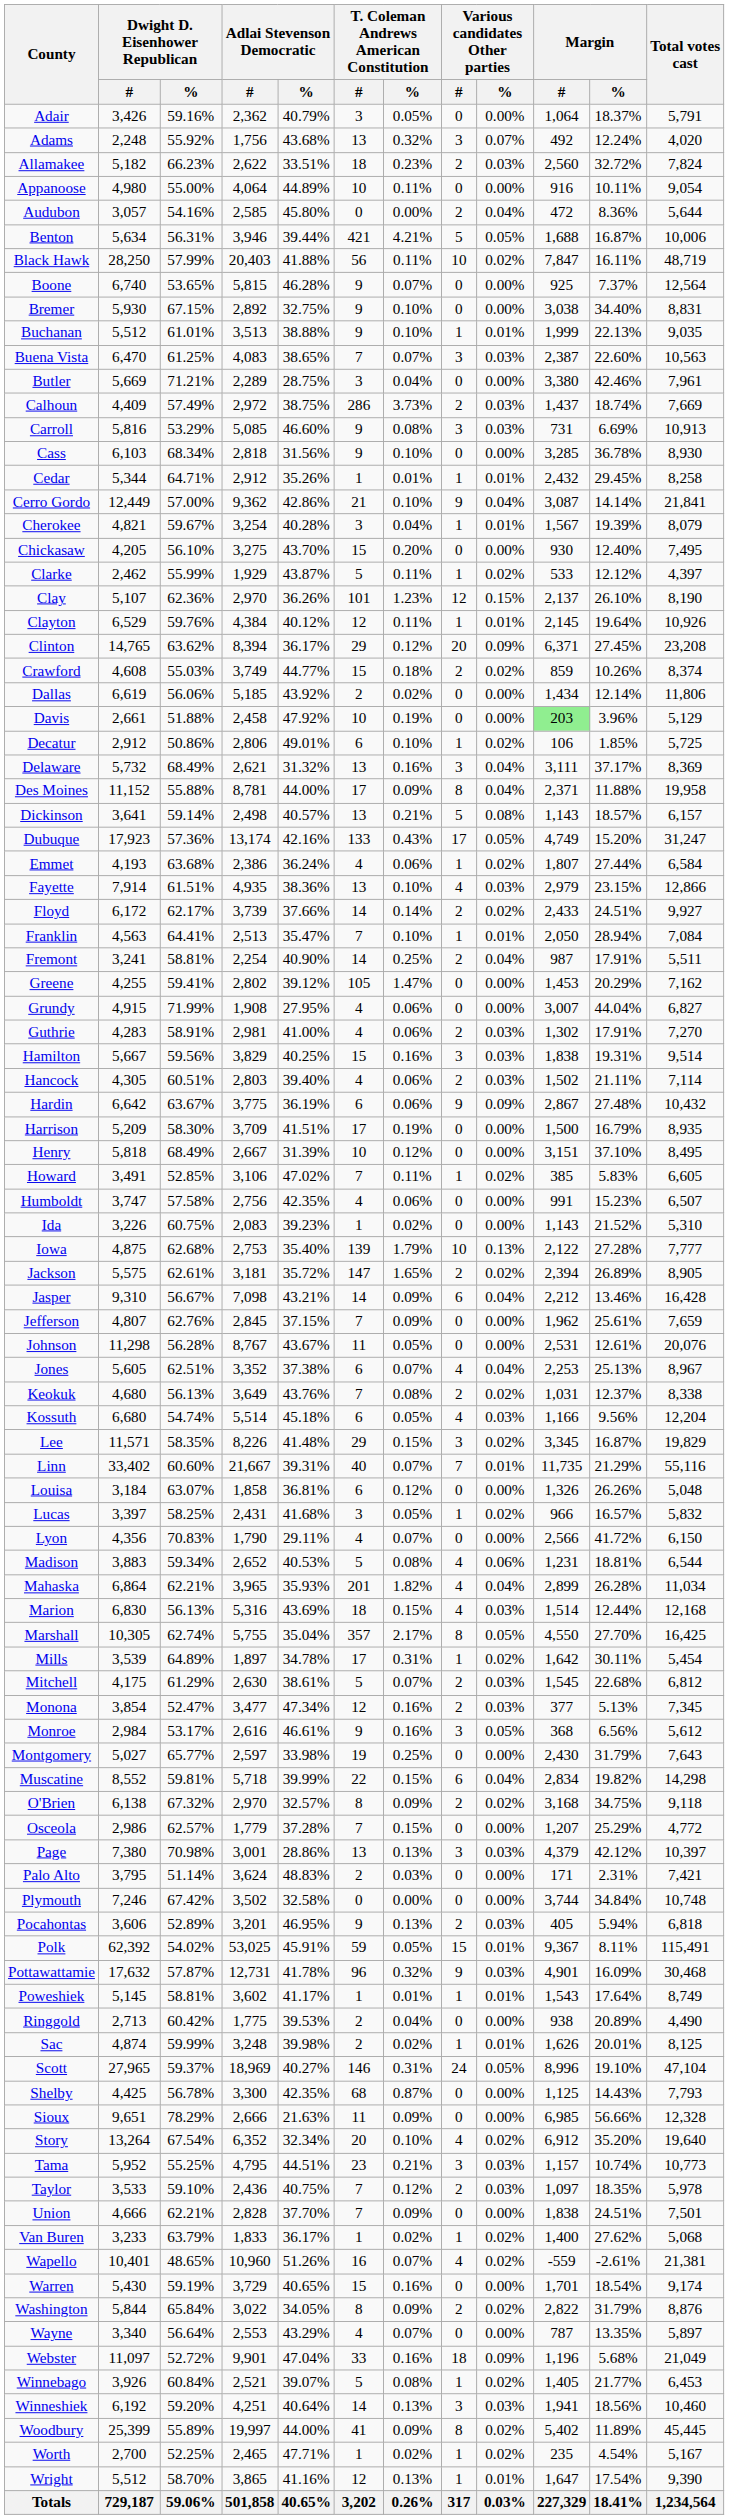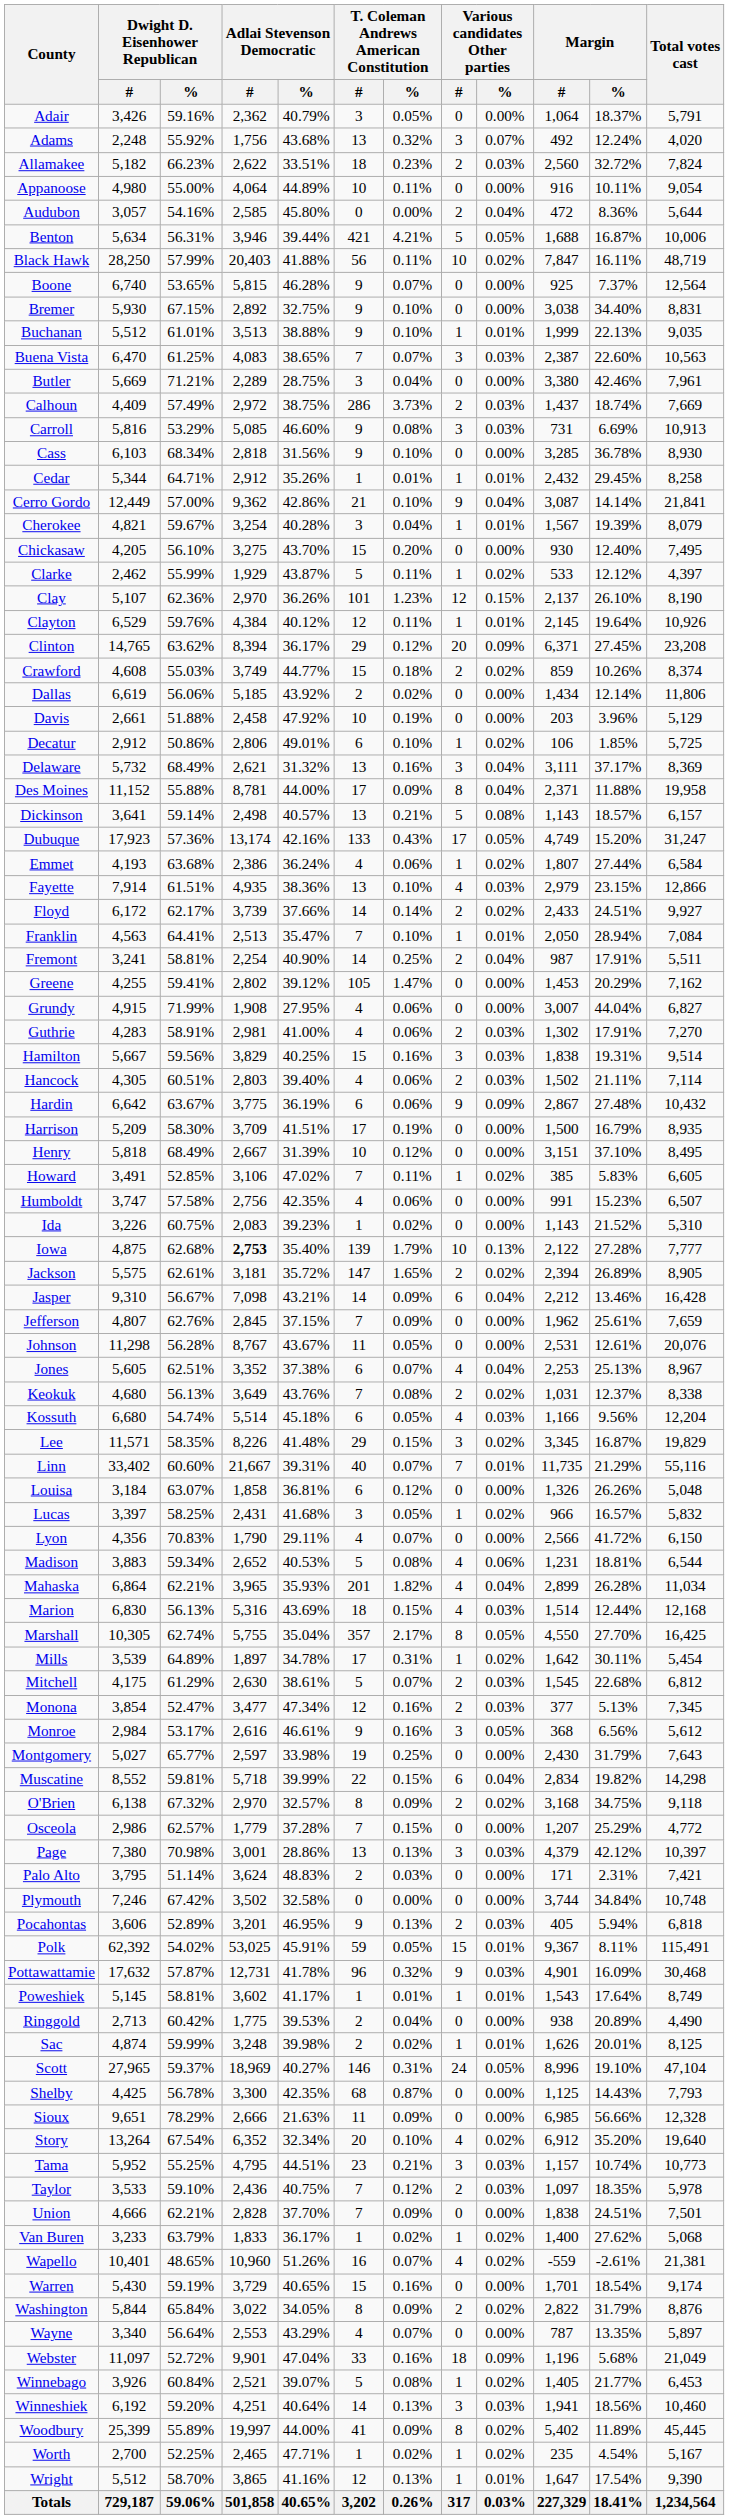(562, 718) lightgreen background -> (562, 718) no background
(250, 1249) normal -> (250, 1249) bold
